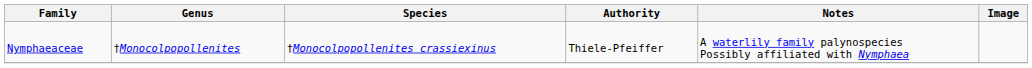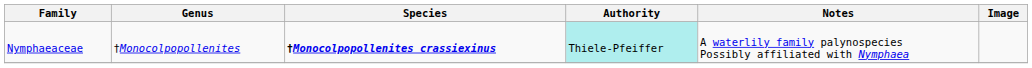(391, 48) normal -> (391, 48) bold
(616, 48) no background -> (616, 48) paleturquoise background
